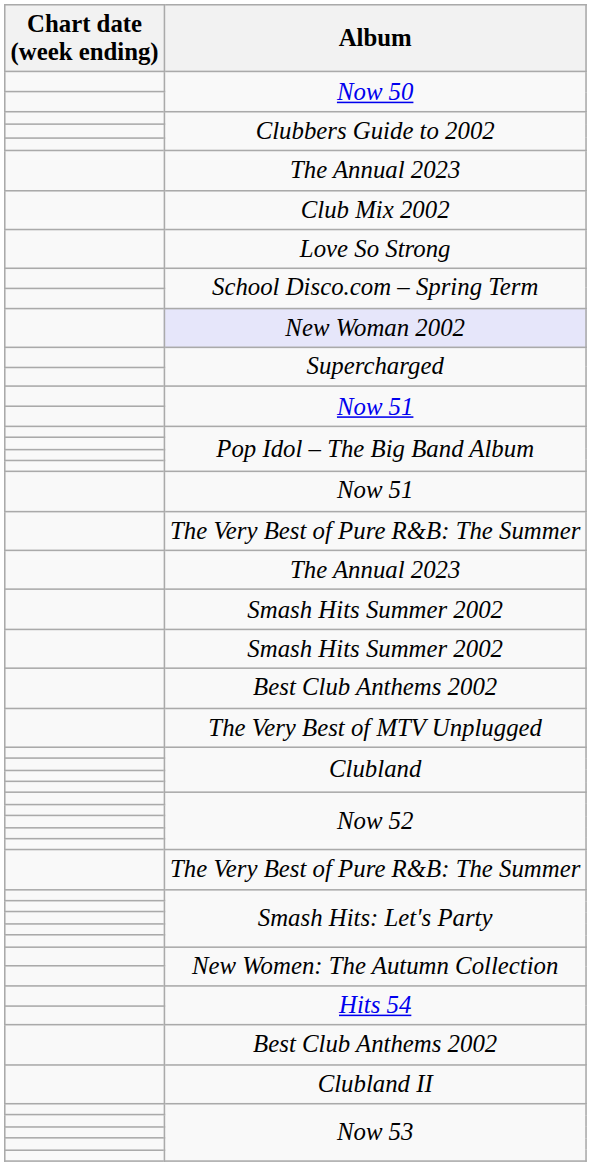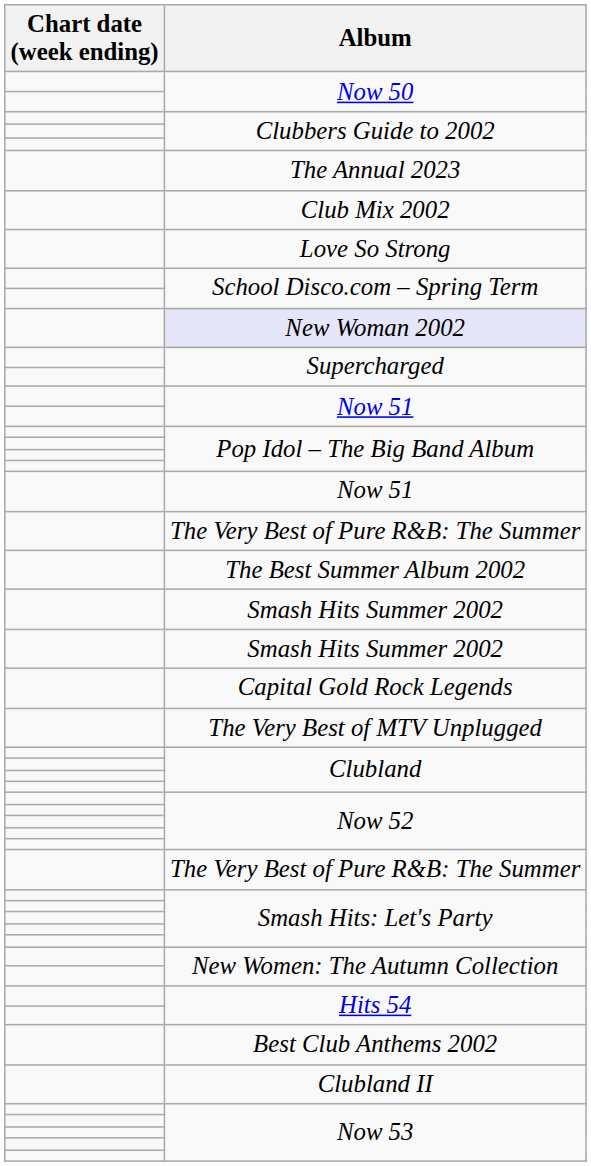(375, 569) The Annual 2023 -> (375, 569) The Best Summer Album 2002
(375, 687) Best Club Anthems 2002 -> (375, 687) Capital Gold Rock Legends
